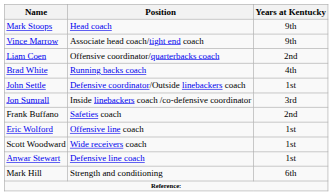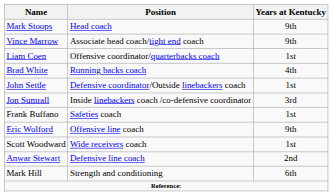(291, 56) 2nd -> (291, 56) 1st
(291, 115) 2nd -> (291, 115) 1st
(291, 130) 1st -> (291, 130) 9th
(291, 159) 1st -> (291, 159) 2nd
